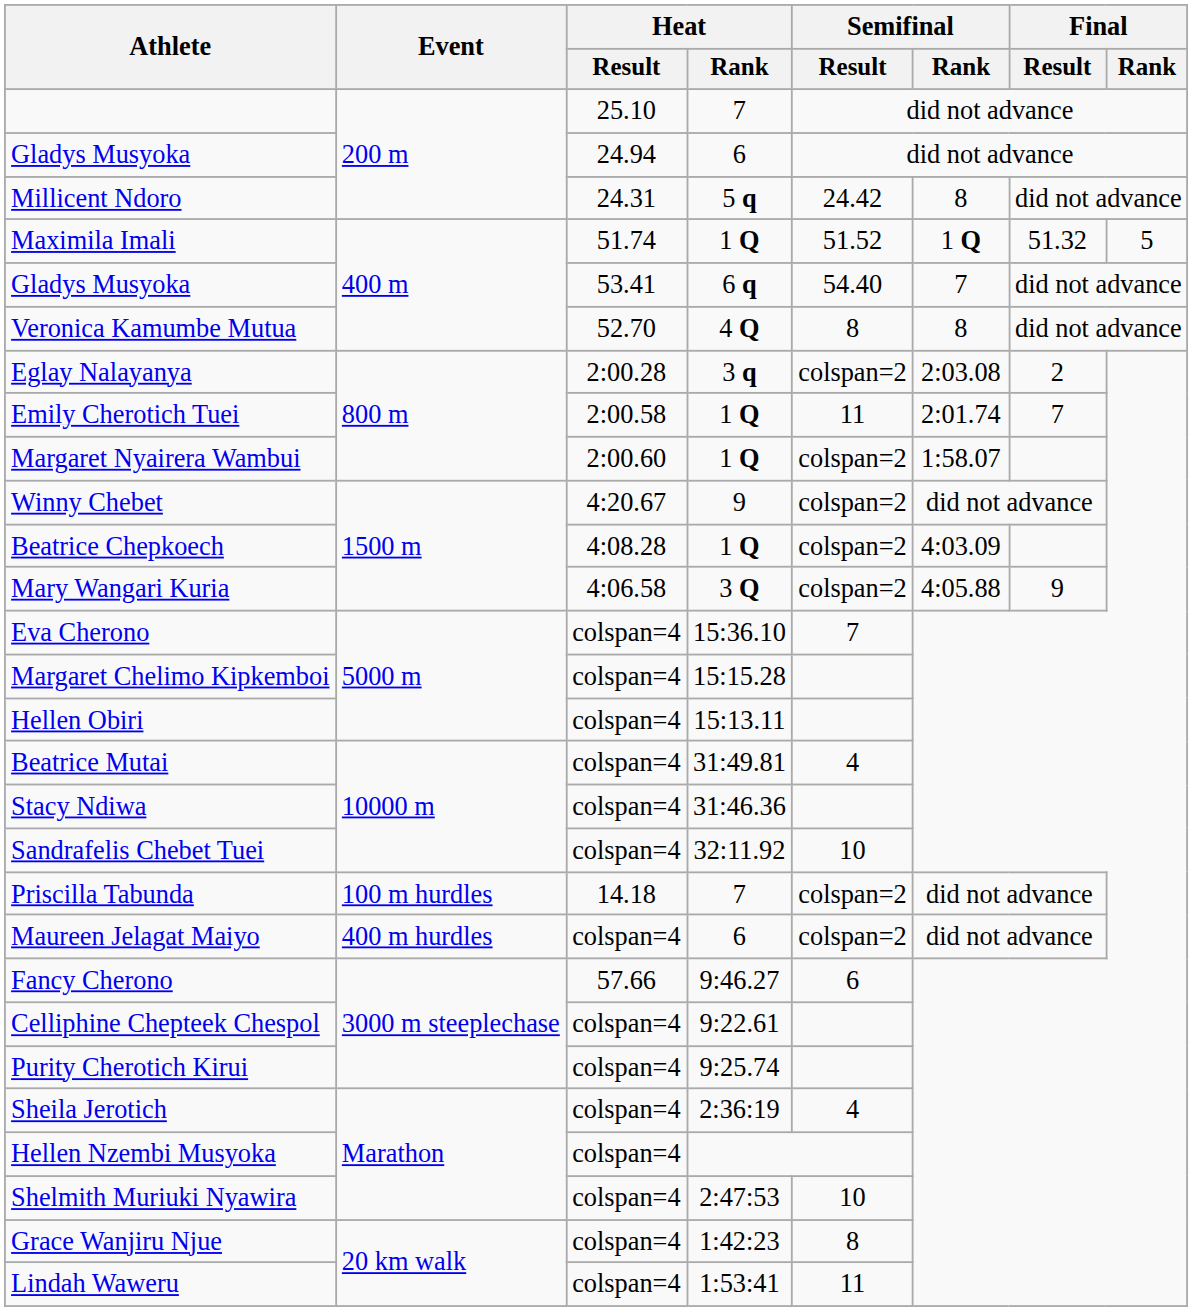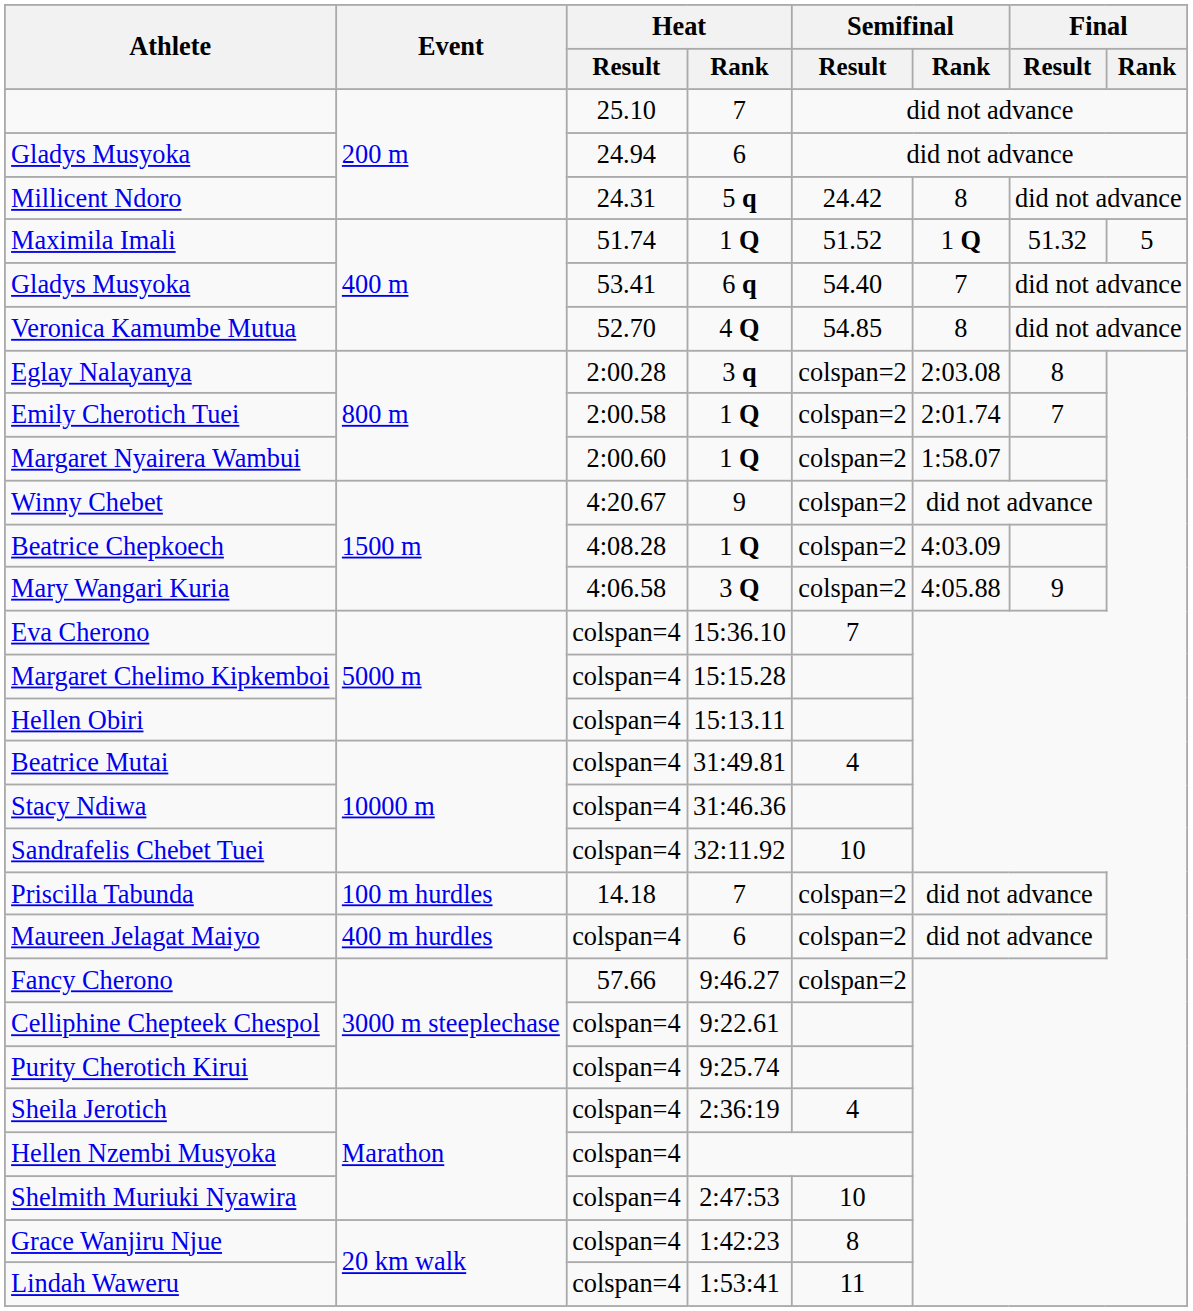(853, 328) 8 -> (853, 328) 54.85
(1057, 371) 2 -> (1057, 371) 8
(853, 415) 11 -> (853, 415) colspan=2
(853, 980) 6 -> (853, 980) colspan=2
